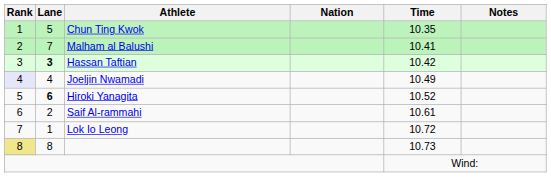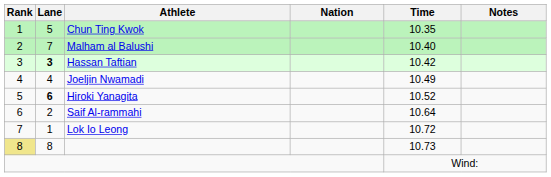(422, 46) 10.41 -> (422, 46) 10.40
(20, 79) lavender background -> (20, 79) no background
(422, 113) 10.61 -> (422, 113) 10.64
